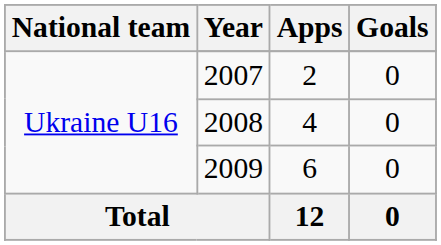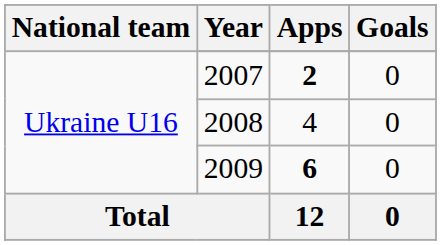(310, 74) normal -> (310, 74) bold
(310, 168) normal -> (310, 168) bold
